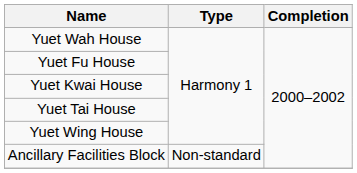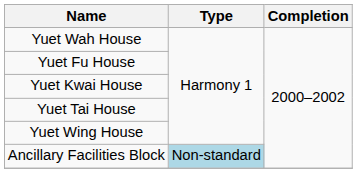(216, 156) no background -> (216, 156) lightblue background
